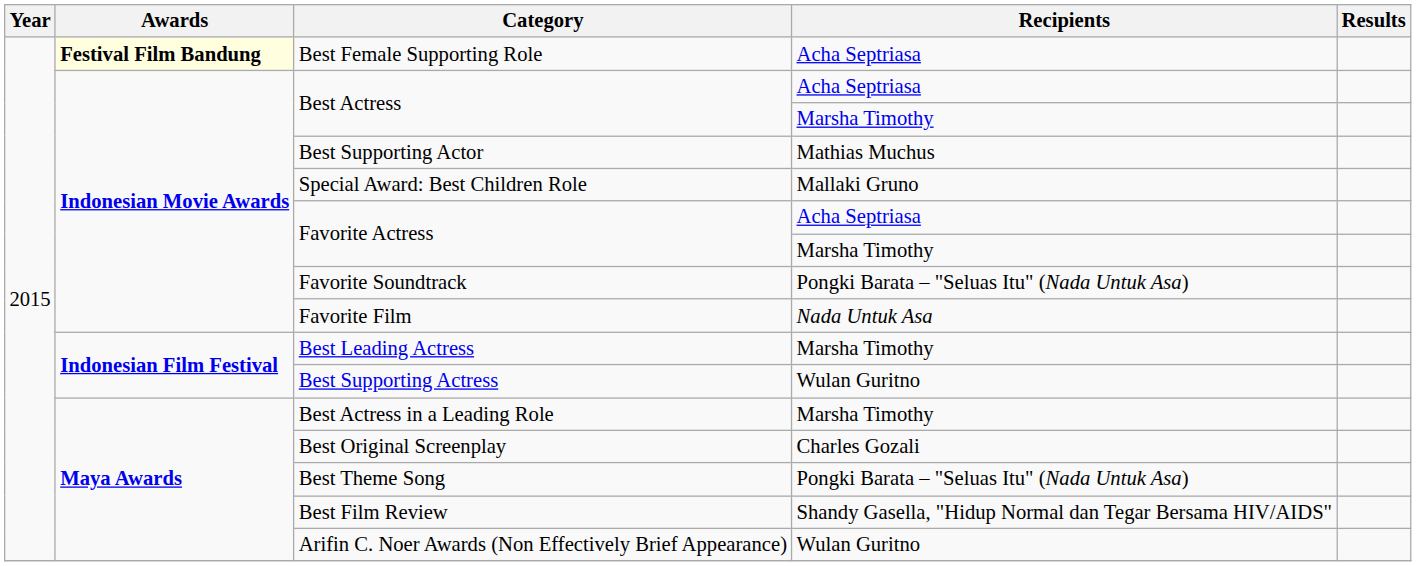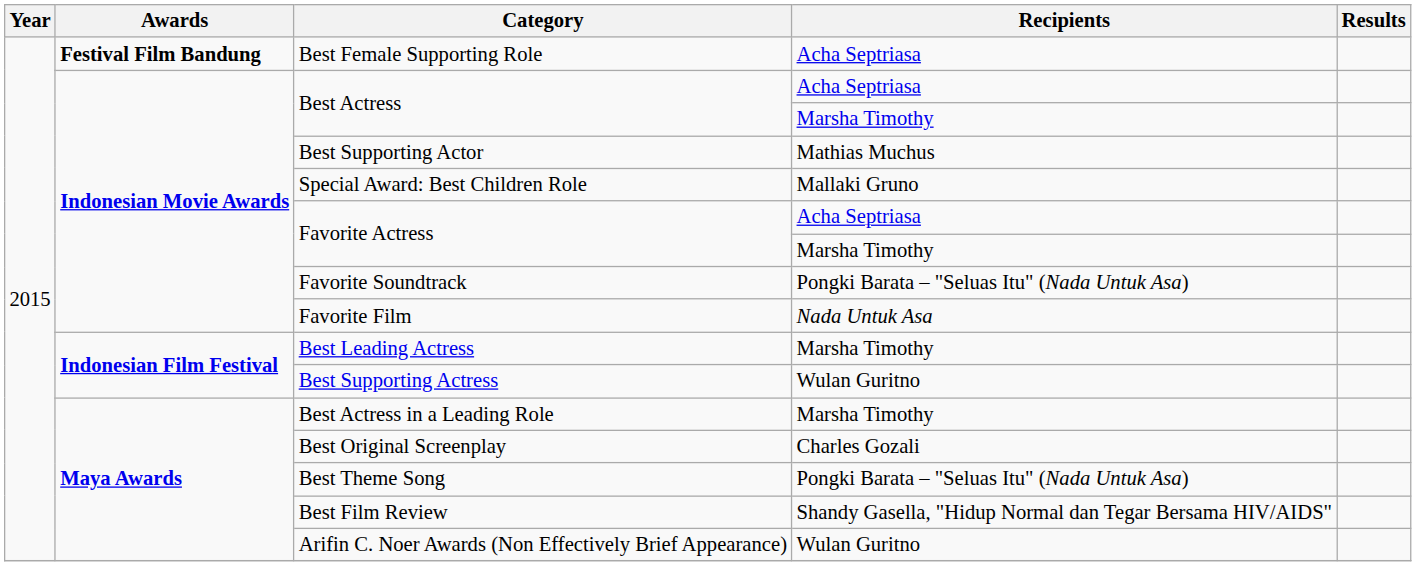(161, 53) lightyellow background -> (161, 53) no background
